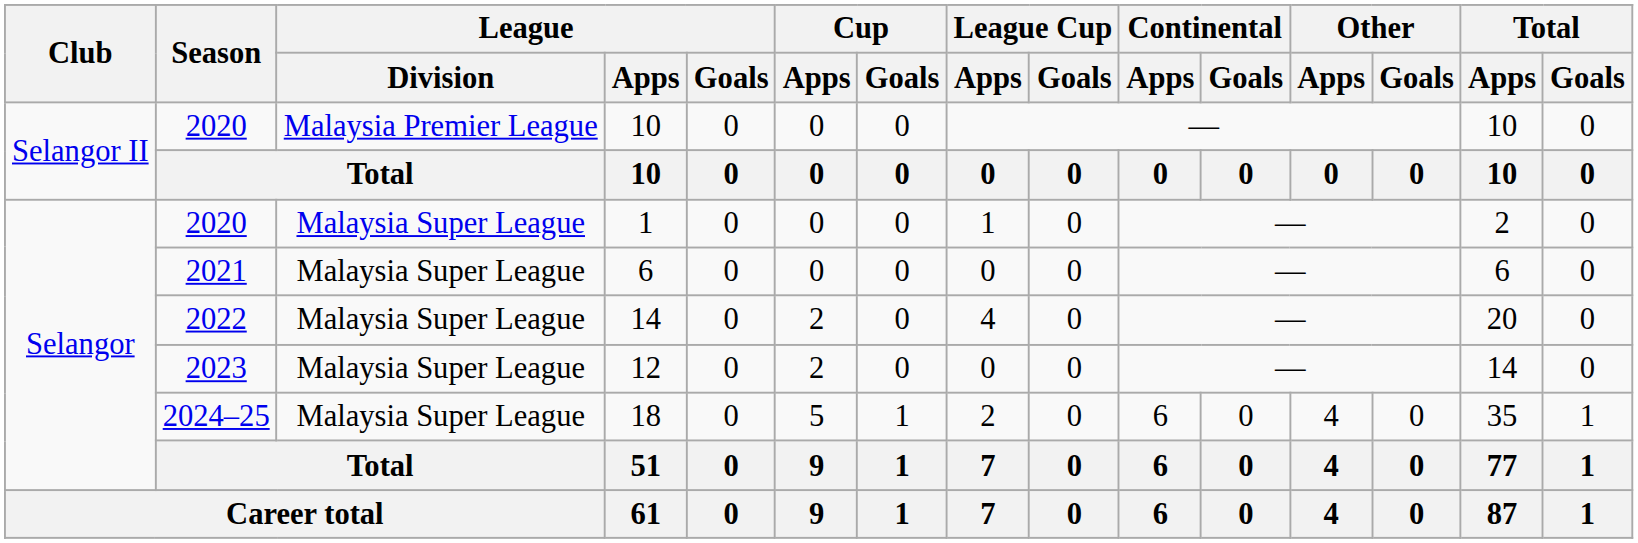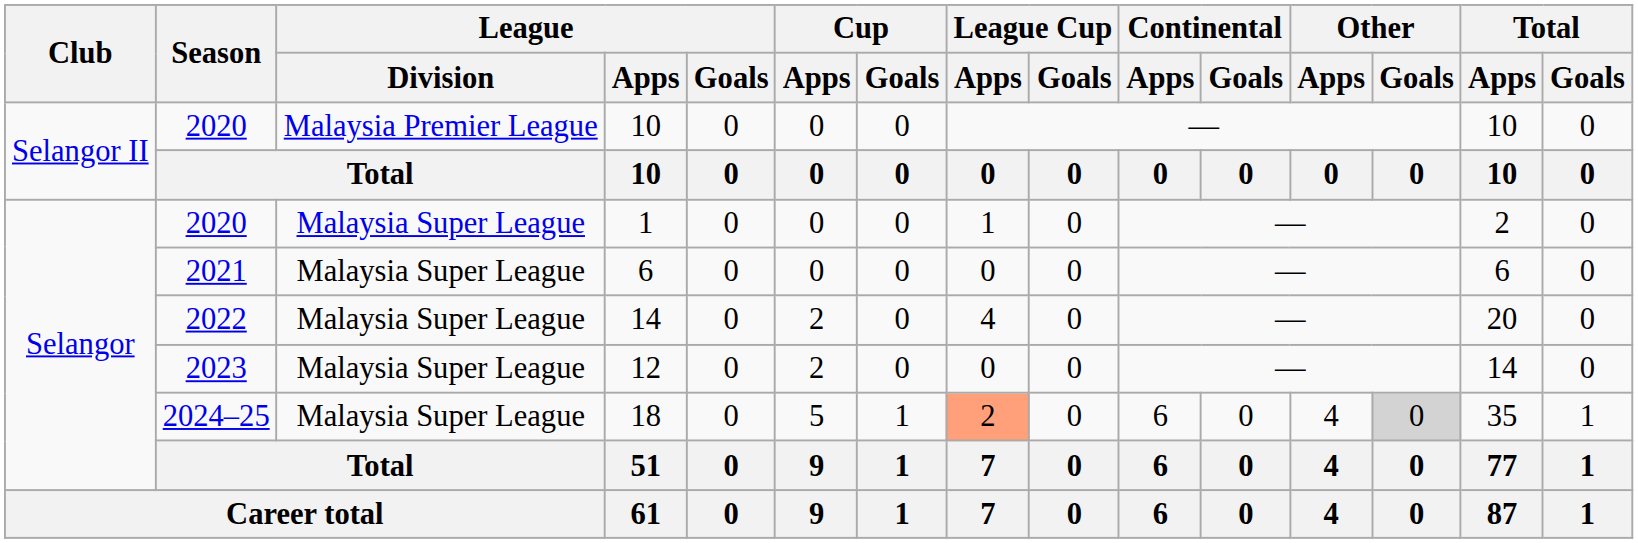(988, 416) no background -> (988, 416) lightsalmon background
(1417, 416) no background -> (1417, 416) lightgrey background
